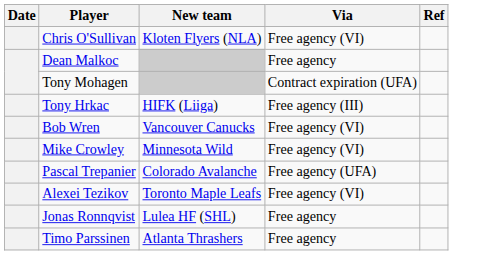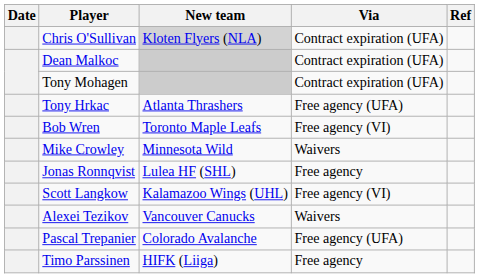(202, 37) no background -> (202, 37) lightgrey background
(316, 37) Free agency (VI) -> (369, 37) Contract expiration (UFA)
(302, 60) Free agency -> (369, 60) Contract expiration (UFA)
(180, 104) HIFK (Liiga) -> (193, 104) Atlanta Thrashers
(316, 104) Free agency (III) -> (349, 104) Free agency (UFA)
(199, 127) Vancouver Canucks -> (202, 127) Toronto Maple Leafs
(316, 149) Free agency (VI) -> (317, 149) Waivers
rows swapped: (89, 171) <-> (89, 216)
+ row: (85, 194)
(202, 194) Toronto Maple Leafs -> (199, 216) Vancouver Canucks
(316, 194) Free agency (VI) -> (317, 216) Waivers
(193, 238) Atlanta Thrashers -> (180, 261) HIFK (Liiga)
